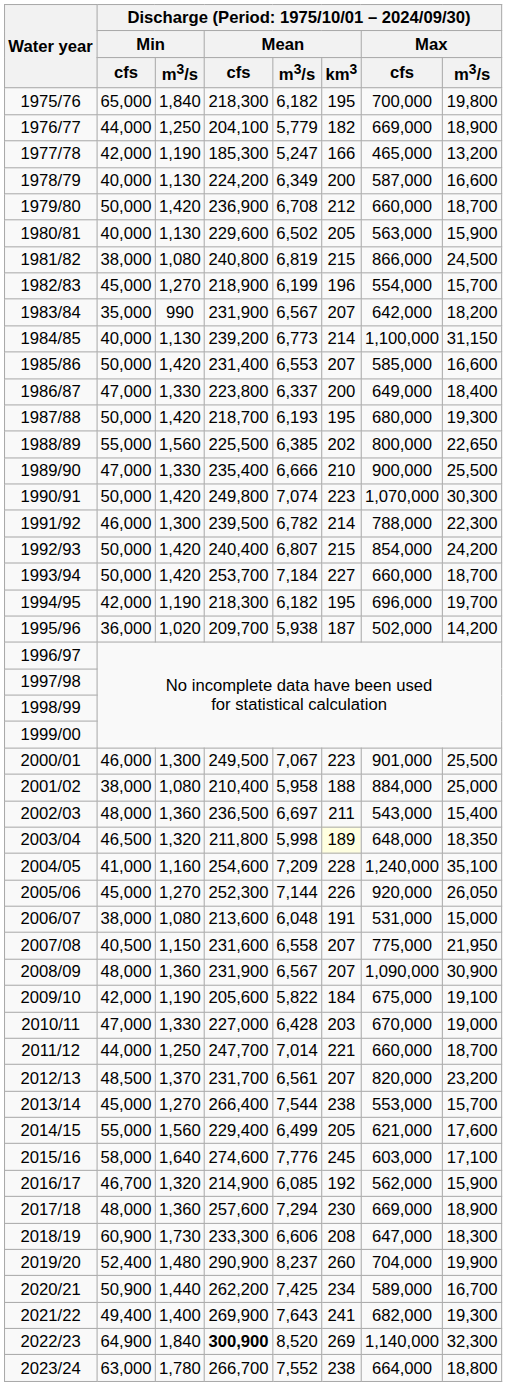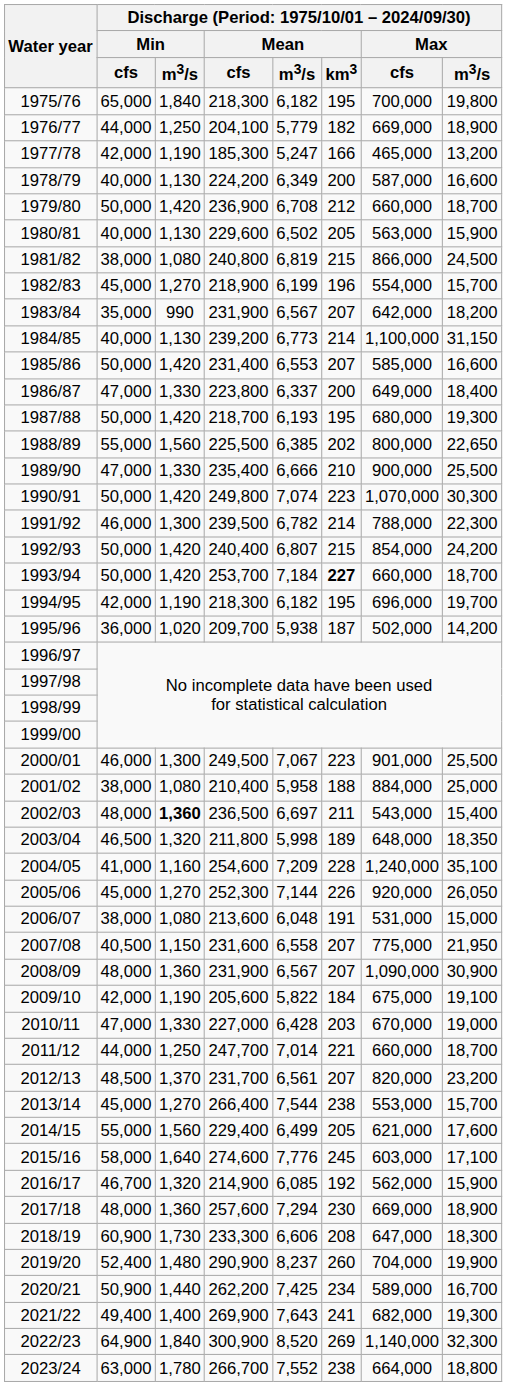(341, 576) normal -> (341, 576) bold
(180, 813) normal -> (180, 813) bold
(341, 840) lightyellow background -> (341, 840) no background
(238, 1341) bold -> (238, 1341) normal
